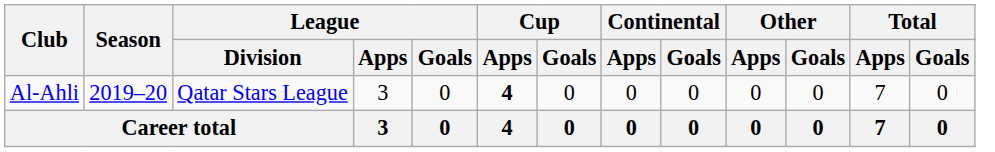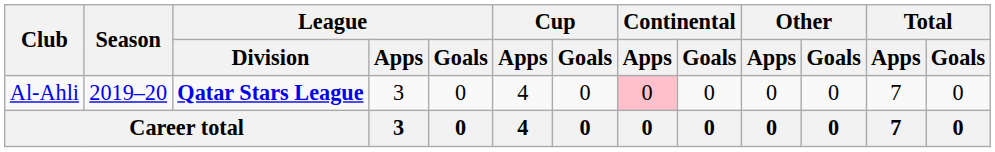(263, 92) normal -> (270, 92) bold
(507, 92) bold -> (523, 92) normal
(631, 92) no background -> (647, 92) pink background
